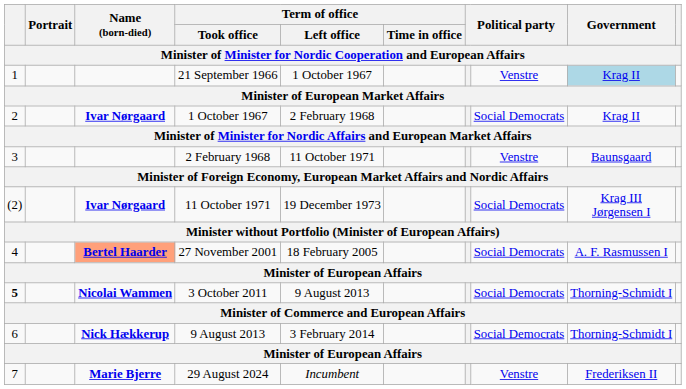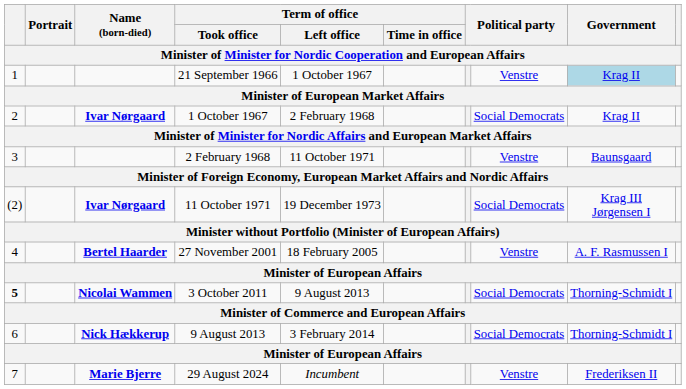(125, 252) lightsalmon background -> (125, 252) no background
(519, 252) Social Democrats -> (519, 252) Venstre
